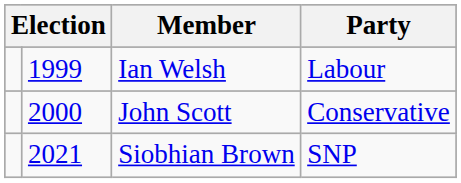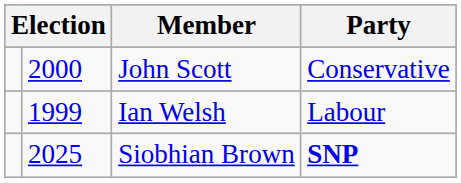rows swapped: (172, 68) <-> (175, 111)
(55, 154) 2021 -> (55, 154) 2025
(332, 154) normal -> (333, 154) bold
